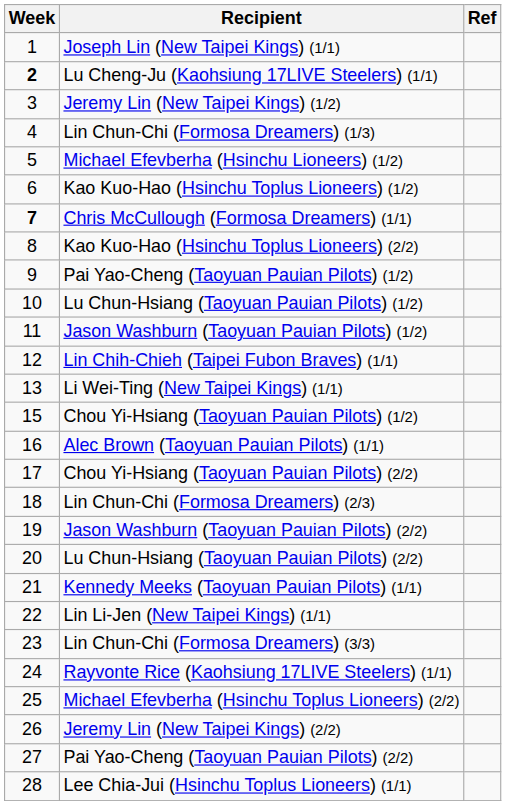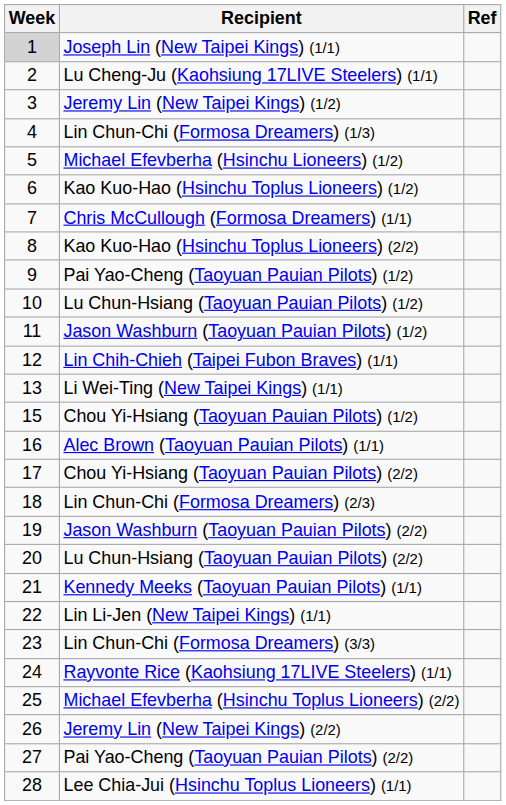(32, 47) no background -> (32, 47) lightgrey background
(32, 75) bold -> (32, 75) normal
(32, 217) bold -> (32, 217) normal
